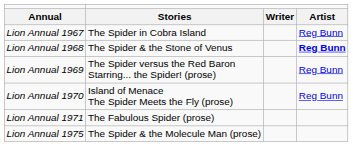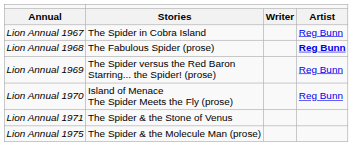(160, 48) The Spider & the Stone of Venus -> (151, 48) The Fabulous Spider (prose)
(151, 117) The Fabulous Spider (prose) -> (160, 117) The Spider & the Stone of Venus
